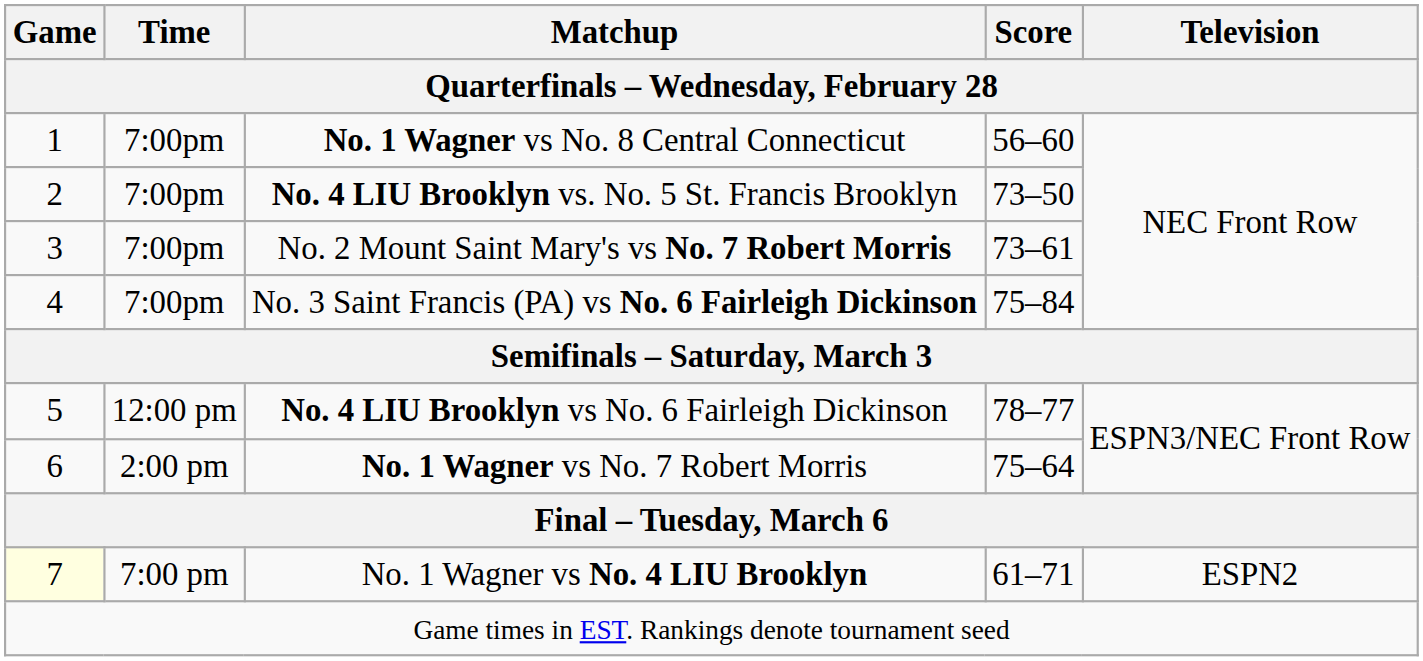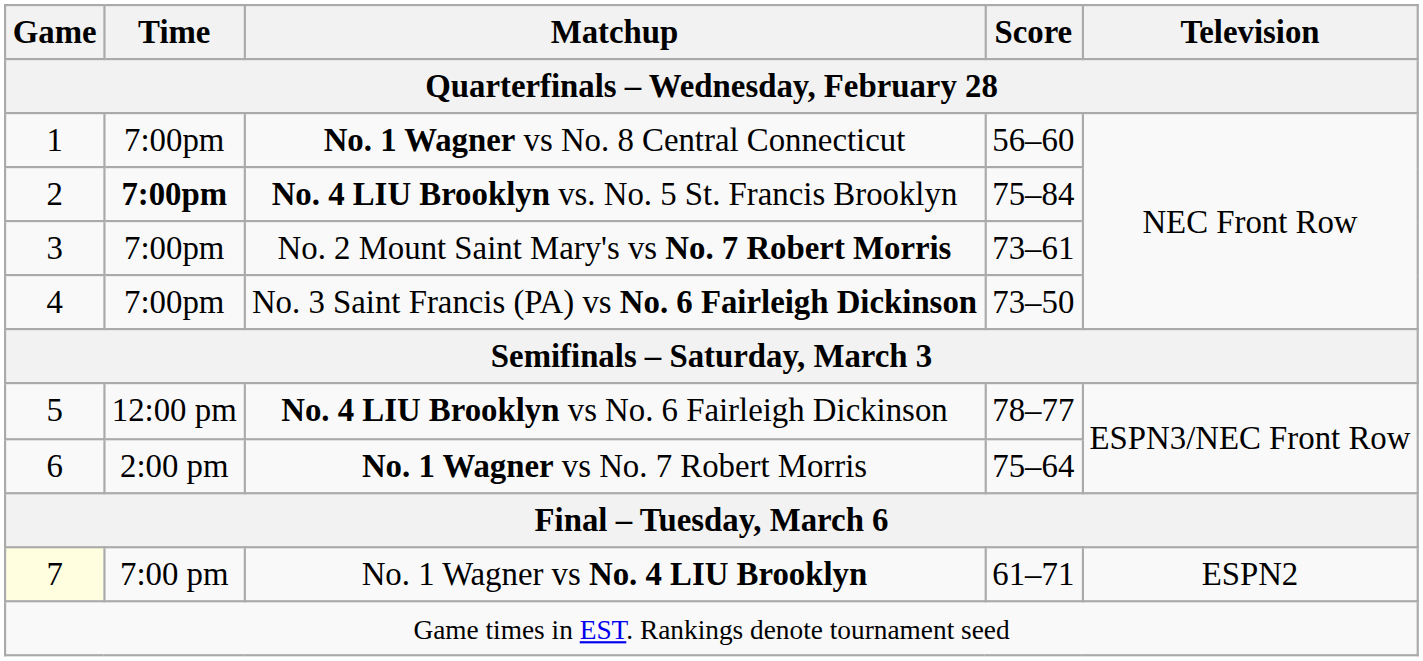(174, 194) normal -> (174, 194) bold
(1033, 194) 73–50 -> (1033, 194) 75–84
(1033, 302) 75–84 -> (1033, 302) 73–50
